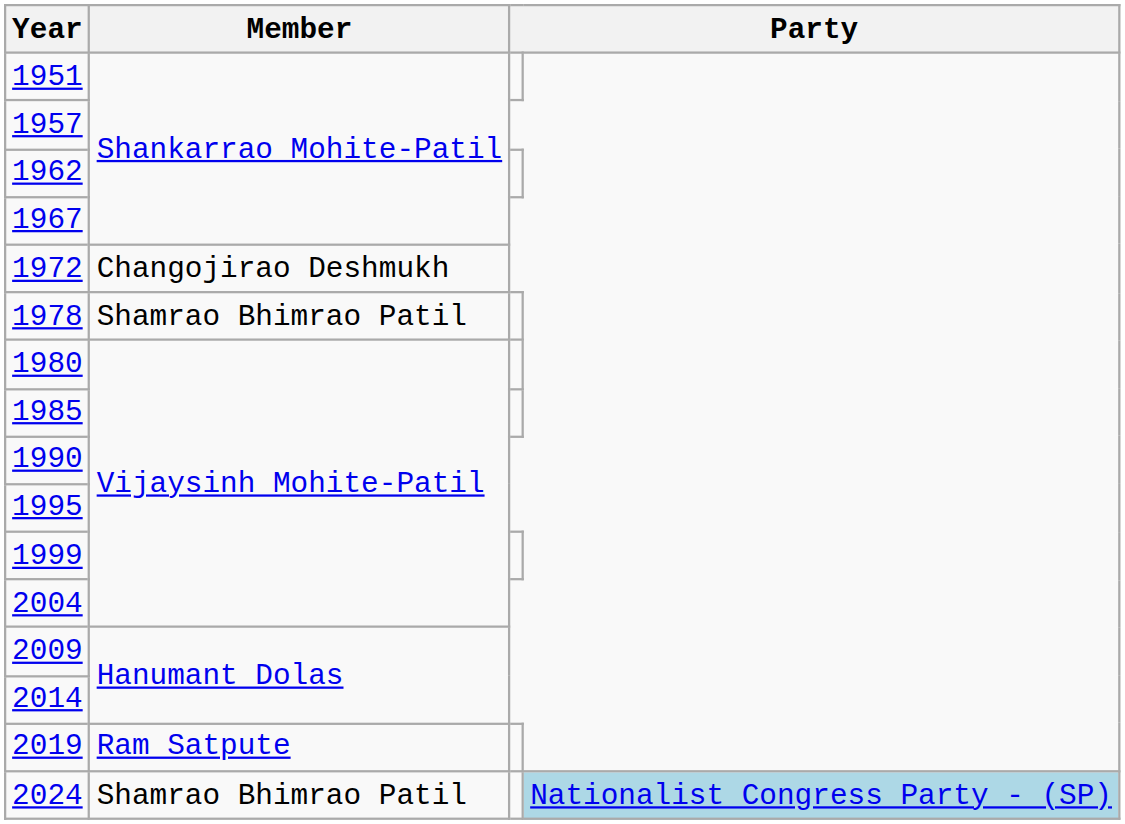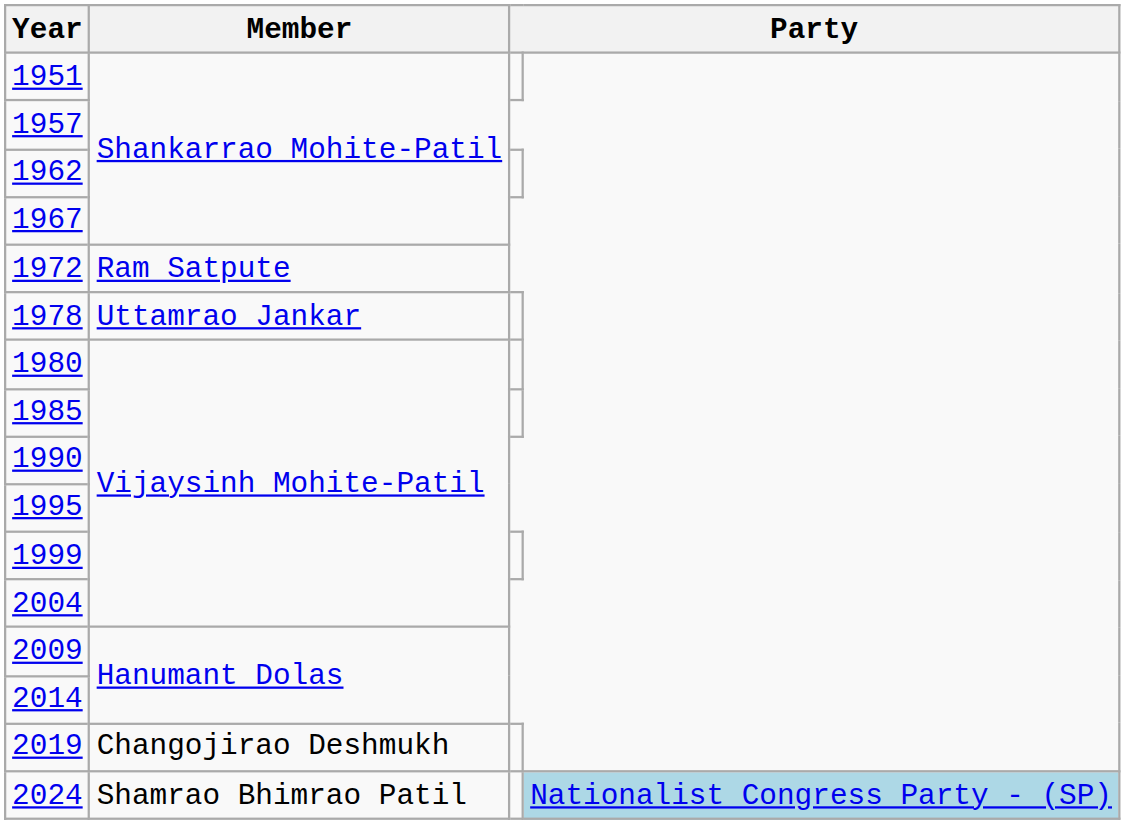(273, 268) Changojirao Deshmukh -> (194, 268) Ram Satpute
(282, 316) Shamrao Bhimrao Patil -> (229, 316) Uttamrao Jankar
(194, 747) Ram Satpute -> (273, 747) Changojirao Deshmukh
